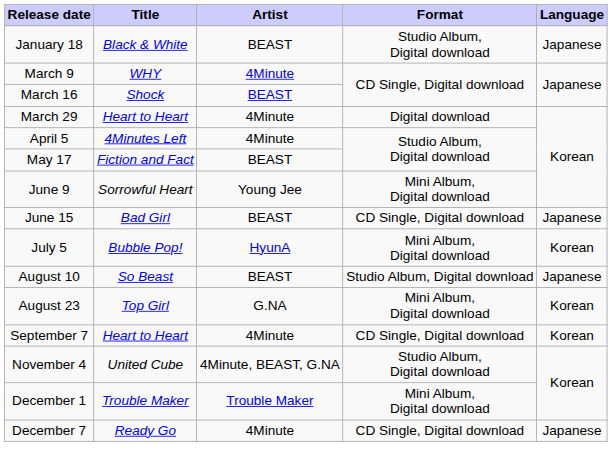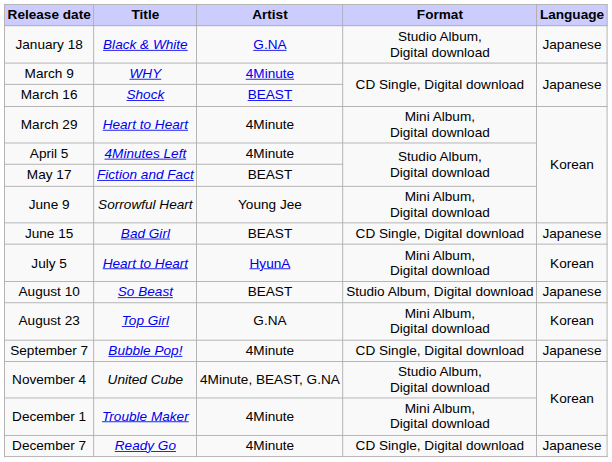(270, 44) BEAST -> (270, 44) G.NA
(440, 116) Digital download -> (440, 124) Mini Album, Digital download
(145, 247) Bubble Pop! -> (145, 262) Heart to Heart
(145, 335) Heart to Heart -> (145, 350) Bubble Pop!
(572, 335) Korean -> (572, 350) Japanese
(270, 401) Trouble Maker -> (270, 416) 4Minute
